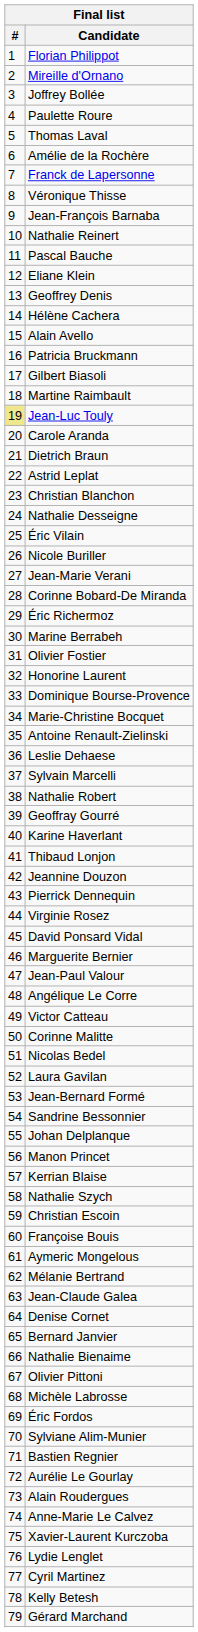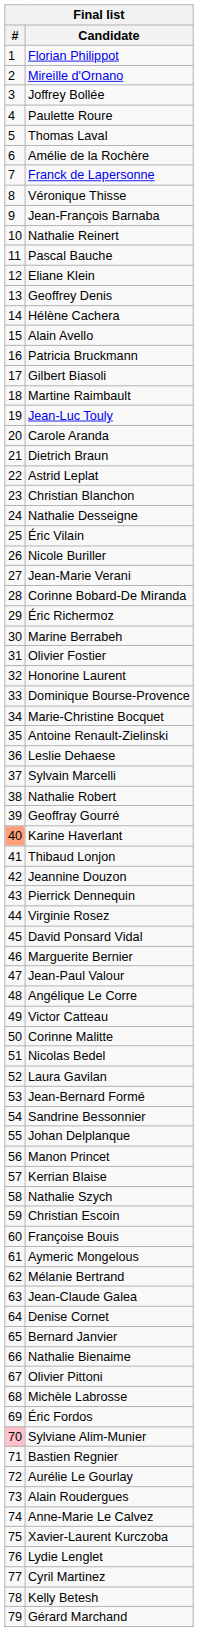(15, 416) khaki background -> (15, 416) no background
(15, 836) no background -> (15, 836) lightsalmon background
(15, 1437) no background -> (15, 1437) pink background
